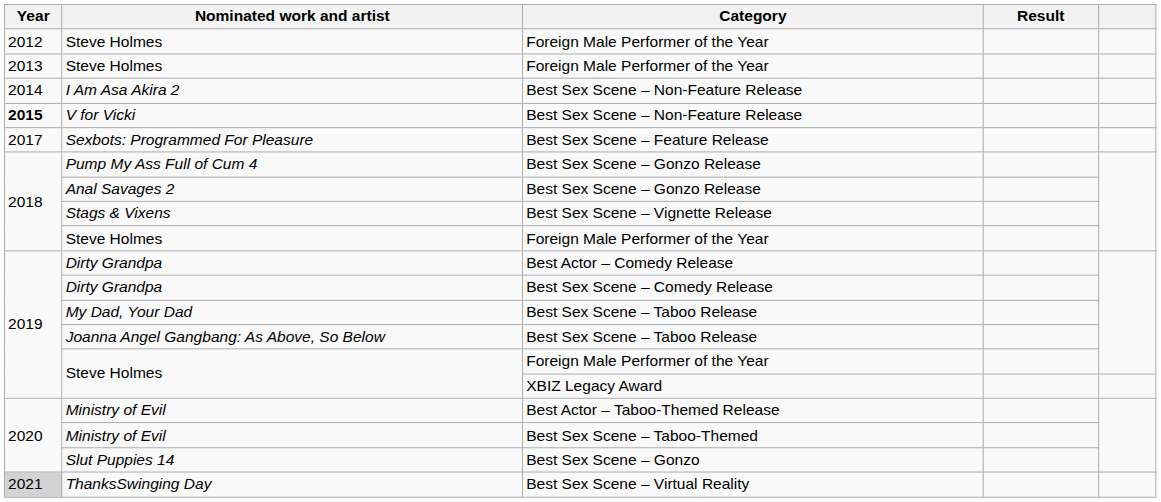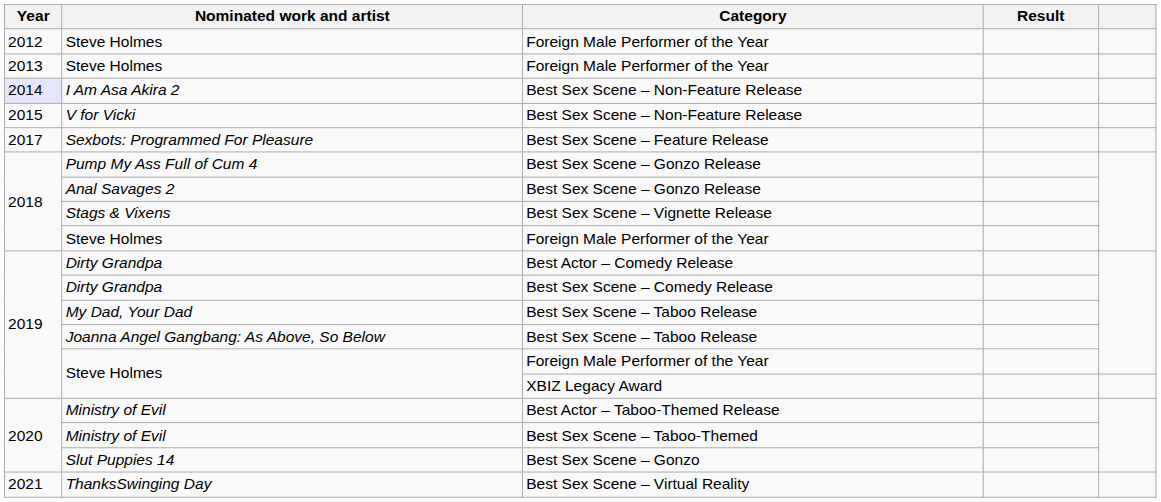(25, 90) no background -> (25, 90) lavender background
(25, 115) bold -> (25, 115) normal
(25, 484) lightgrey background -> (25, 484) no background
